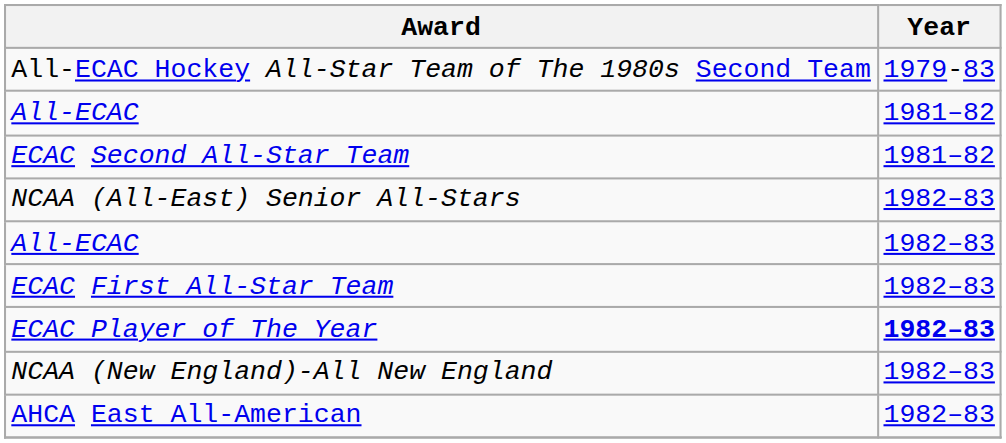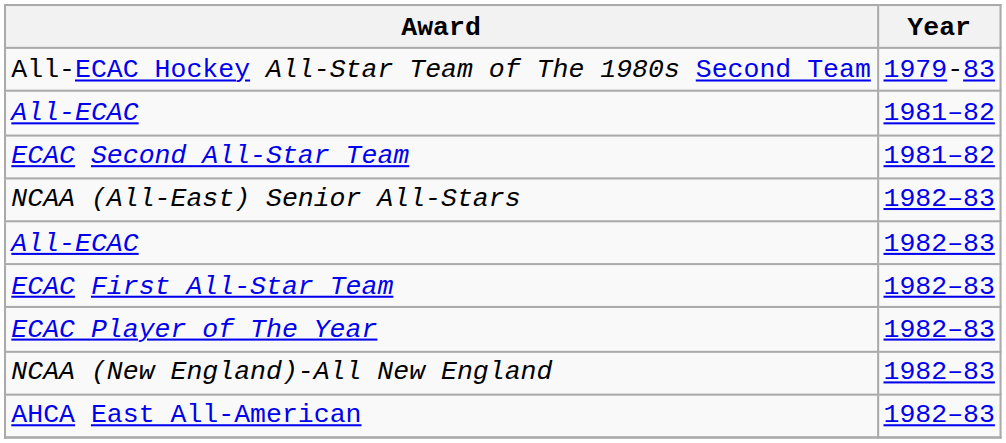(939, 329) bold -> (939, 329) normal
